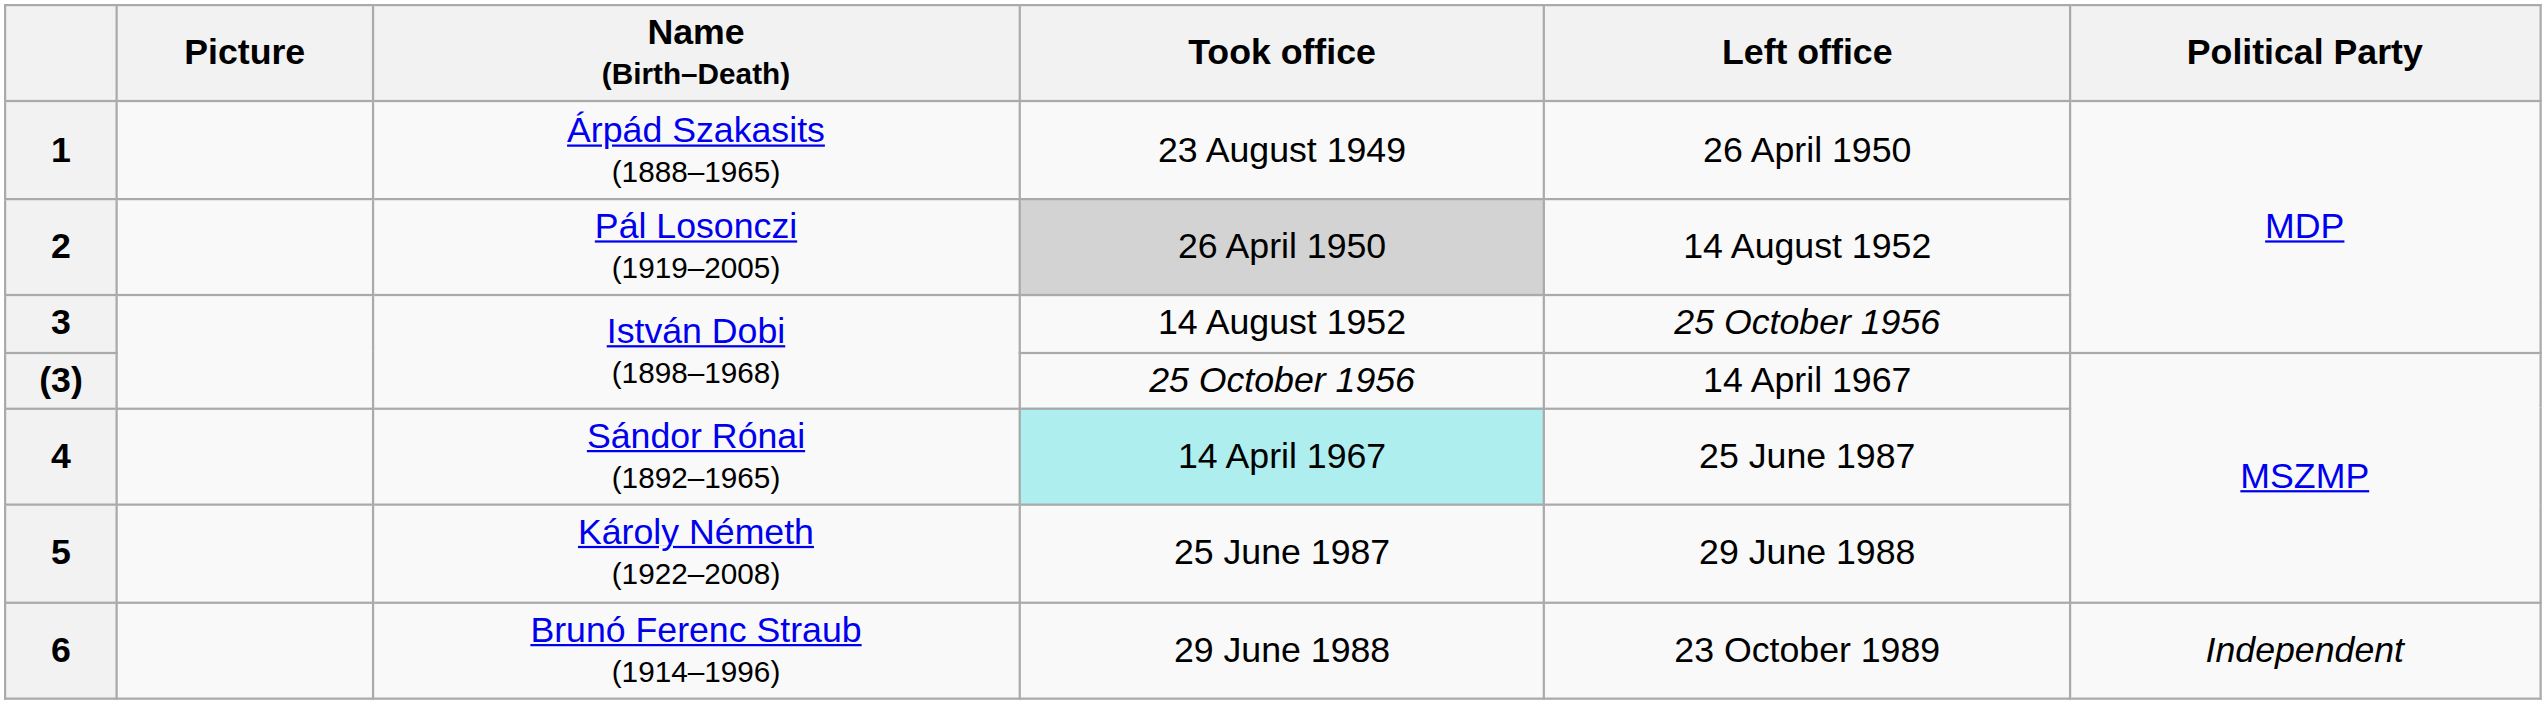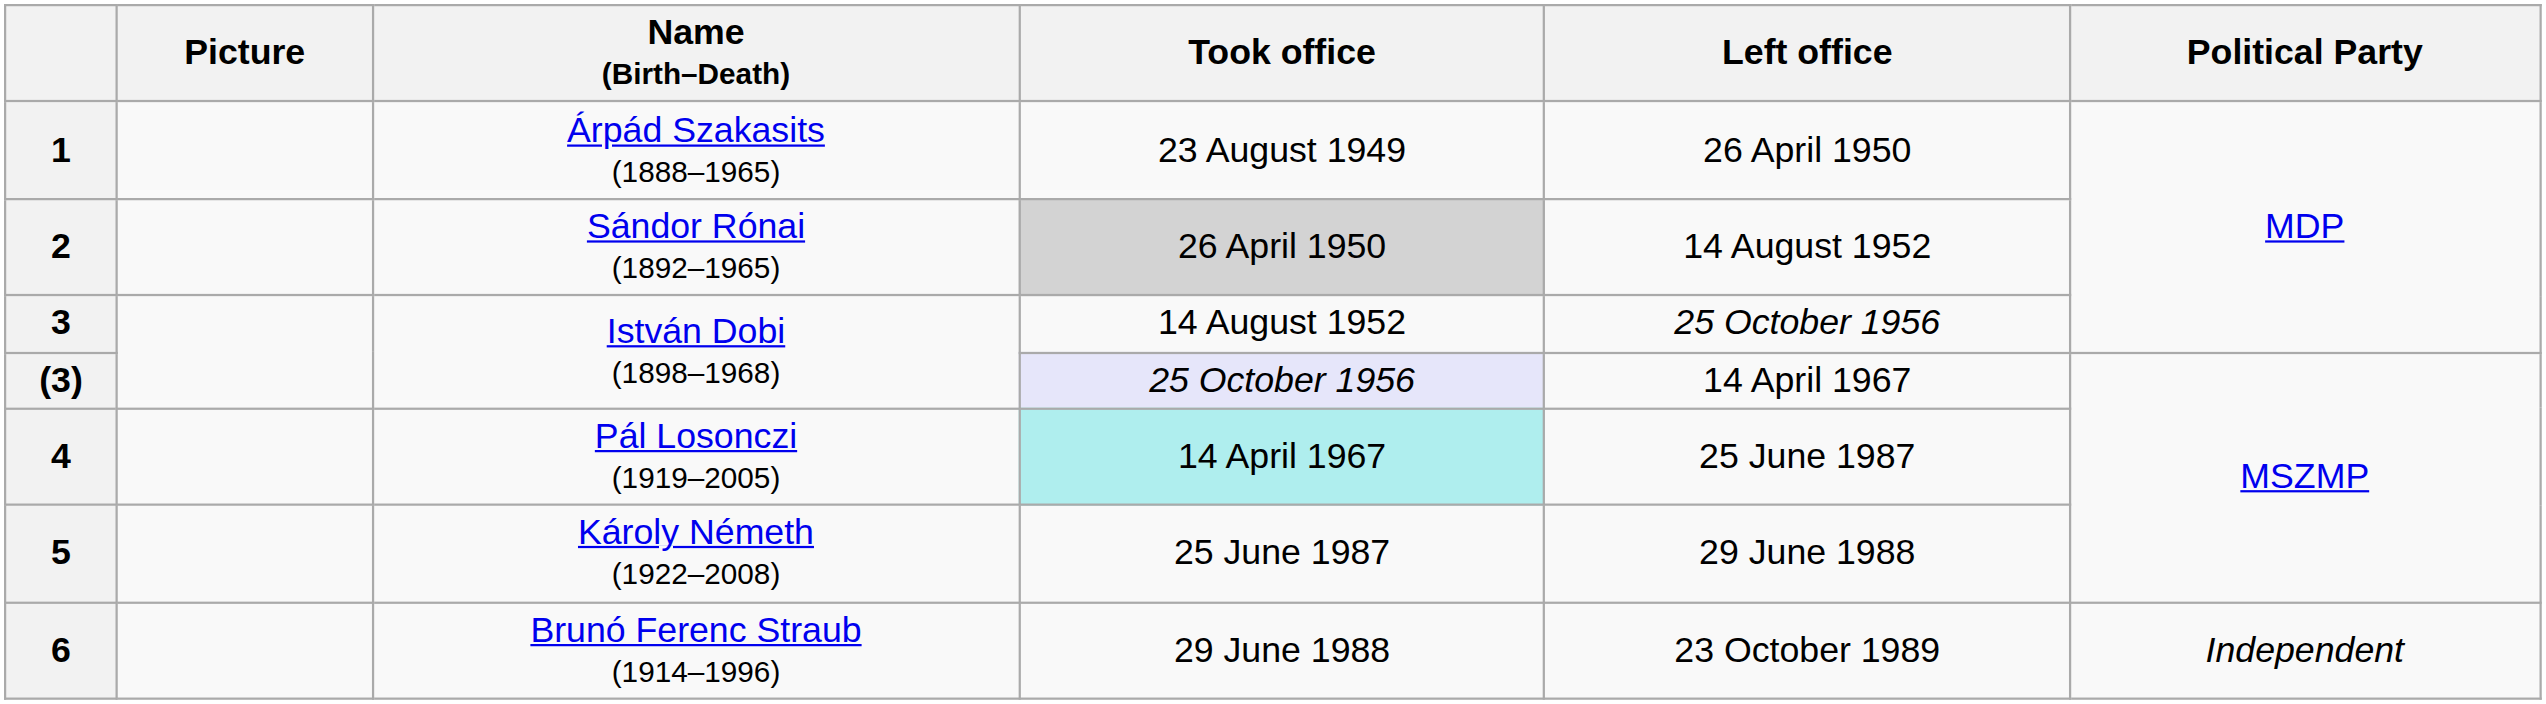(696, 246) Pál Losonczi (1919–2005) -> (696, 246) Sándor Rónai (1892–1965)
(1282, 379) no background -> (1282, 379) lavender background
(696, 456) Sándor Rónai (1892–1965) -> (696, 456) Pál Losonczi (1919–2005)
